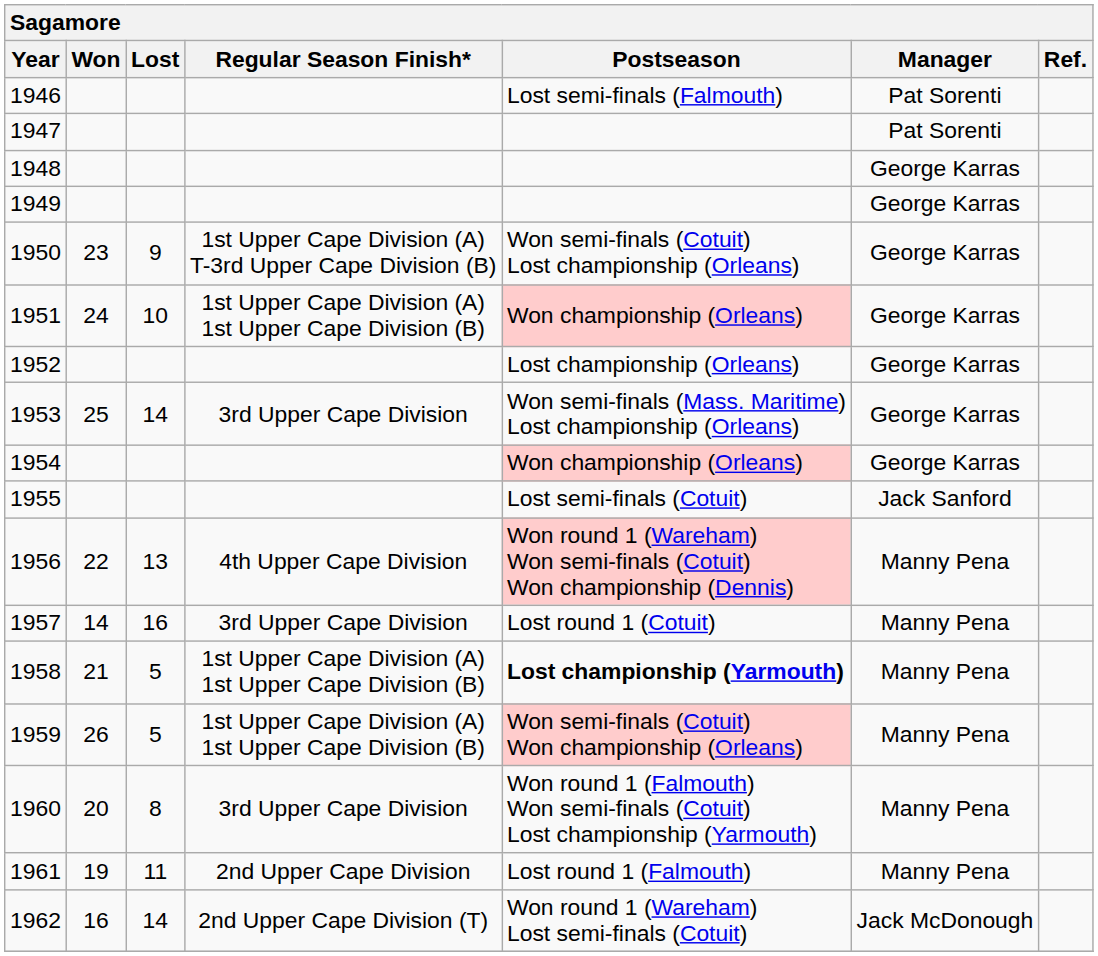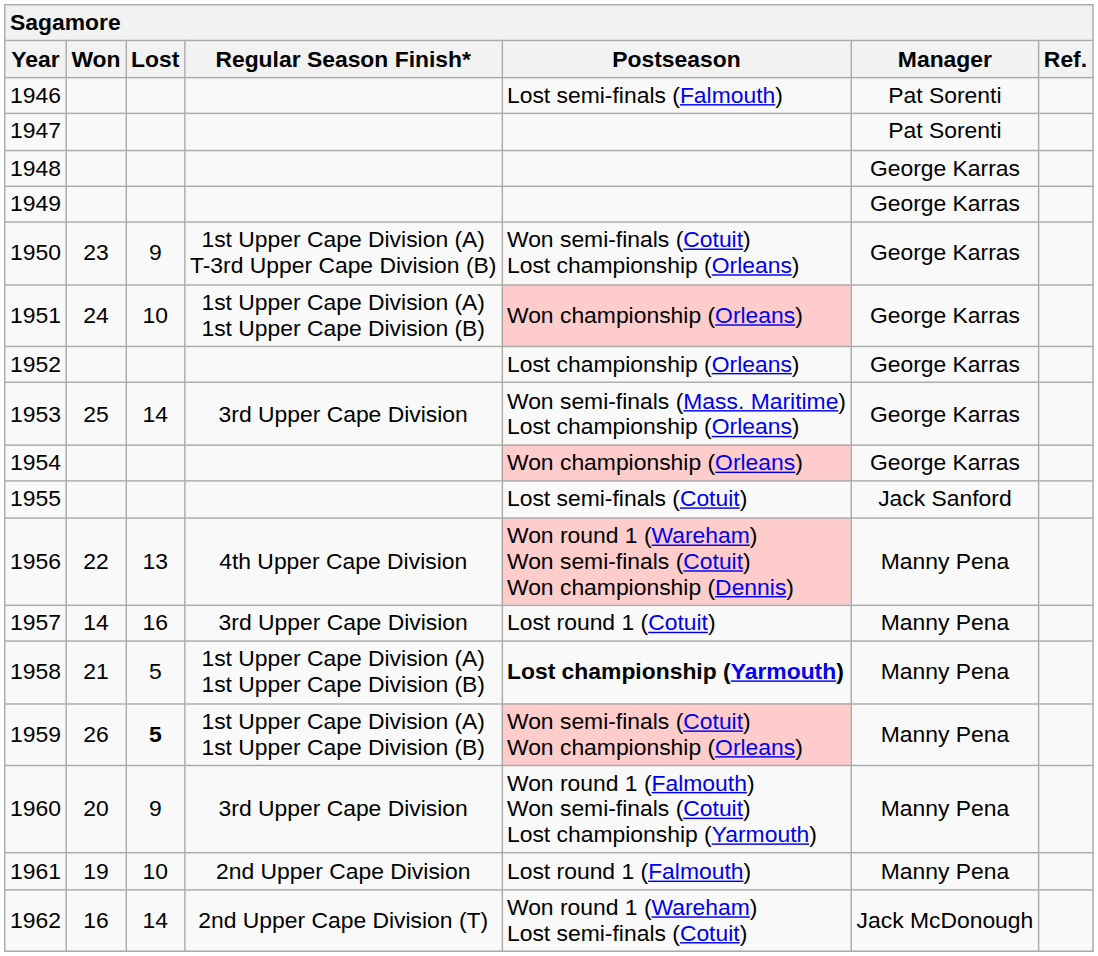(155, 734) normal -> (155, 734) bold
(155, 809) 8 -> (155, 809) 9
(155, 871) 11 -> (155, 871) 10
